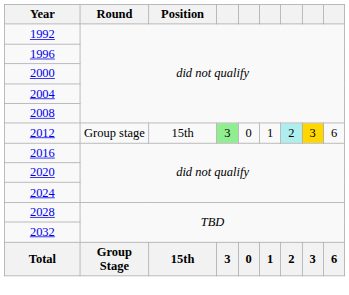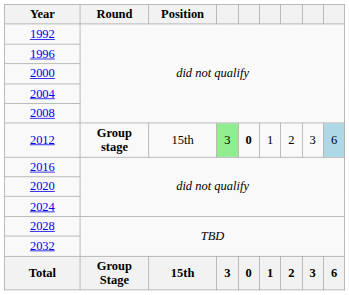(114, 133) normal -> (114, 140) bold
(249, 133) normal -> (249, 140) bold
(291, 133) paleturquoise background -> (291, 140) no background
(313, 133) gold background -> (313, 140) no background
(334, 133) no background -> (334, 140) lightblue background
